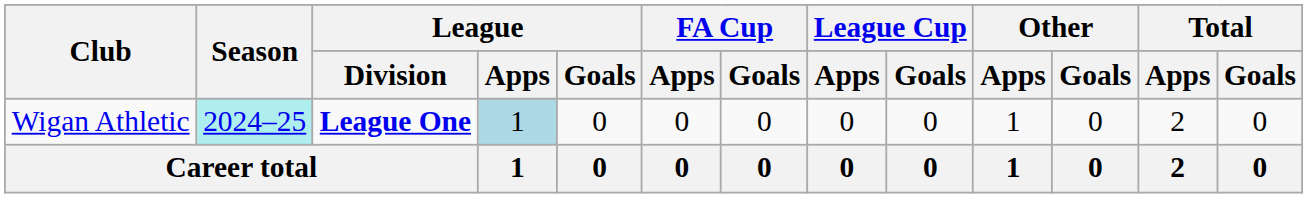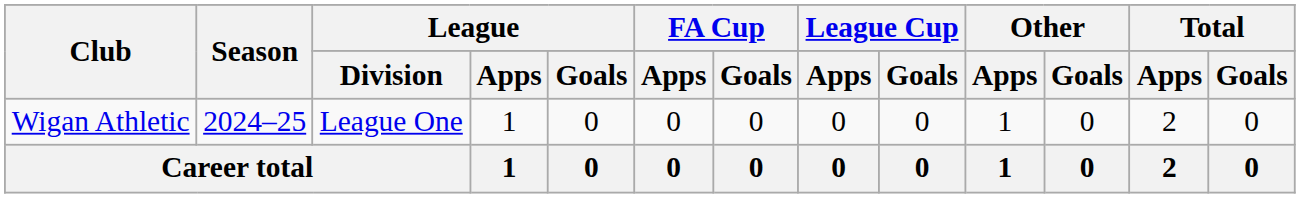(255, 121) paleturquoise background -> (255, 121) no background
(395, 121) bold -> (391, 121) normal
(517, 121) lightblue background -> (509, 121) no background
